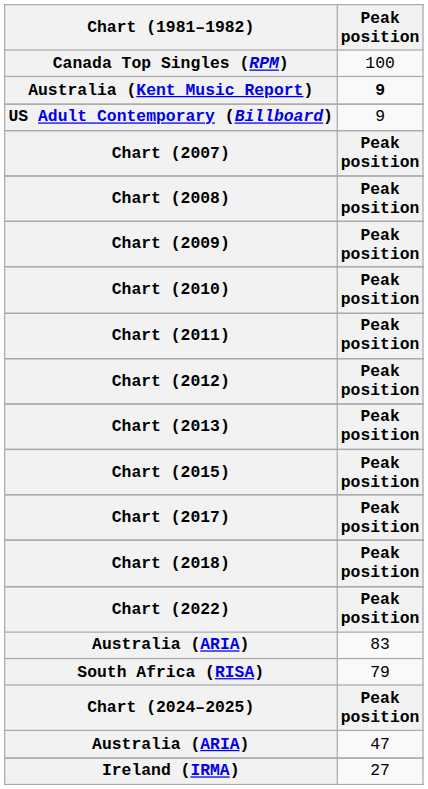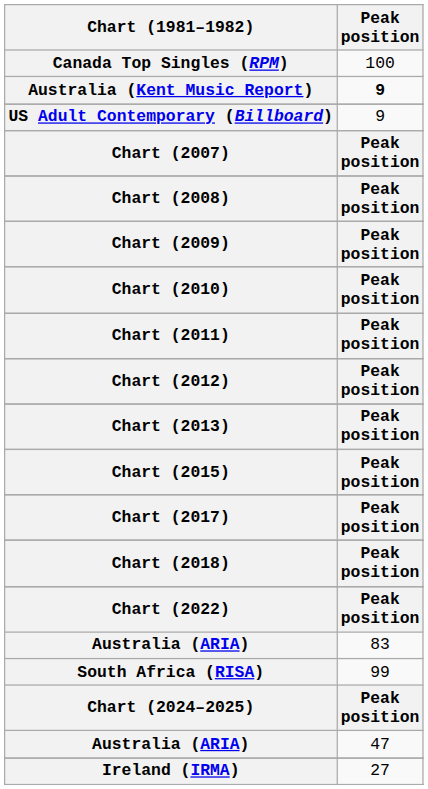(380, 672) 79 -> (380, 672) 99
